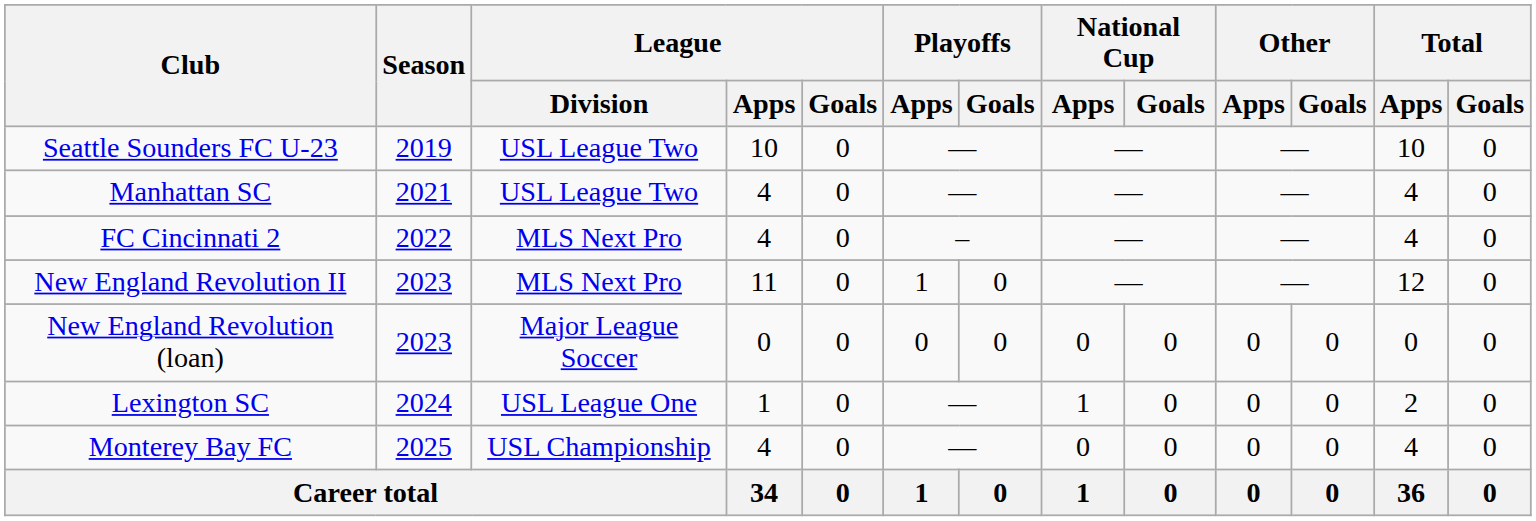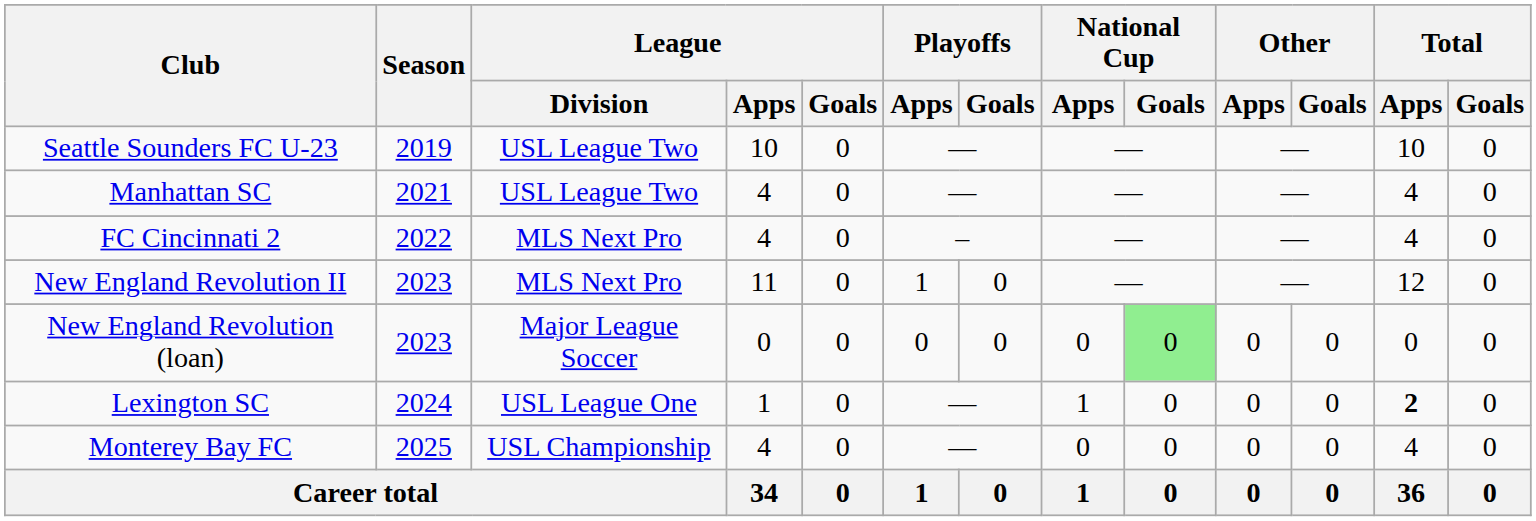(1170, 342) no background -> (1170, 342) lightgreen background
(1411, 402) normal -> (1411, 402) bold
